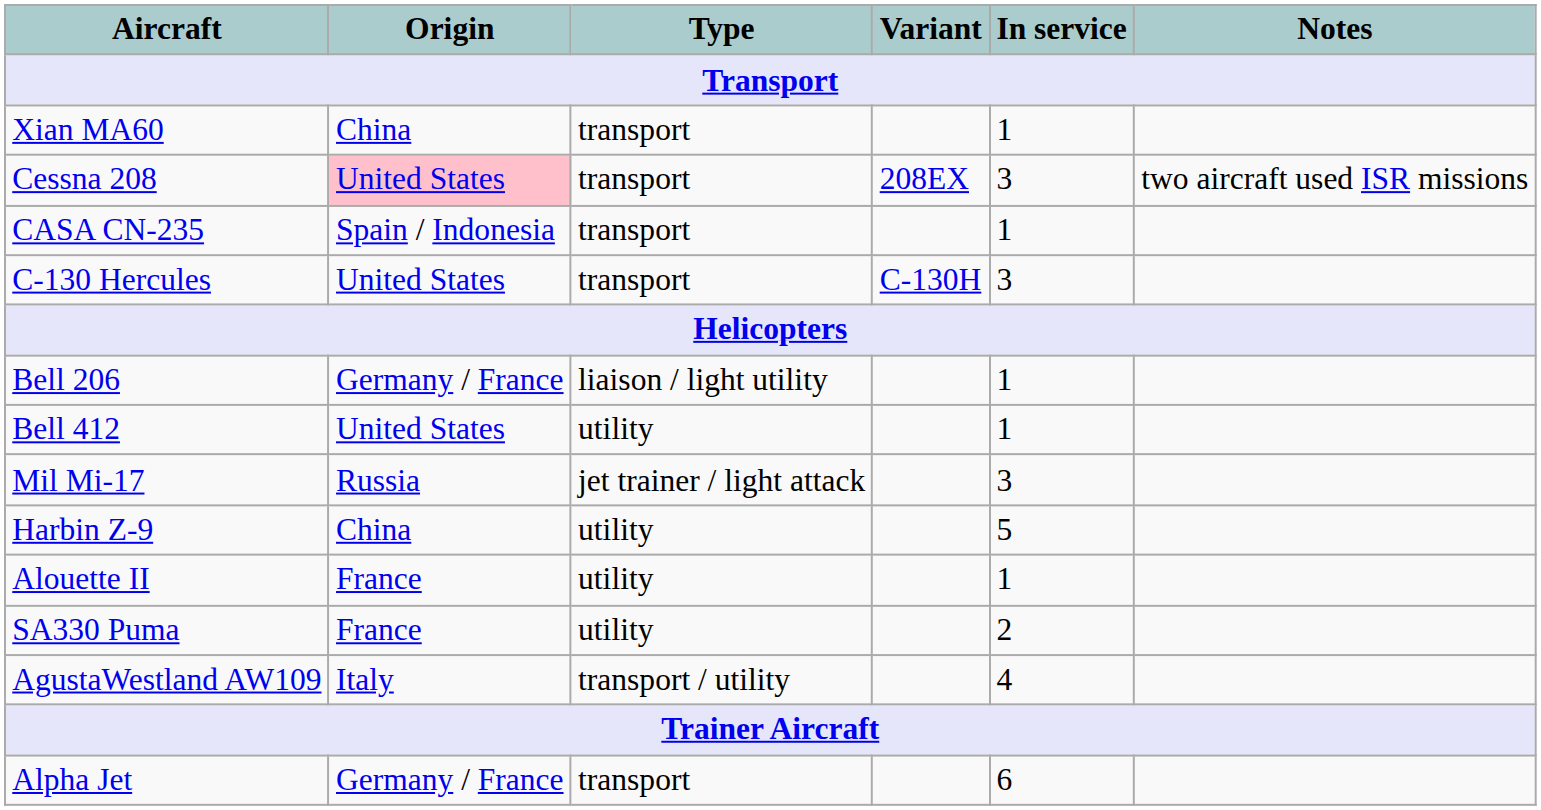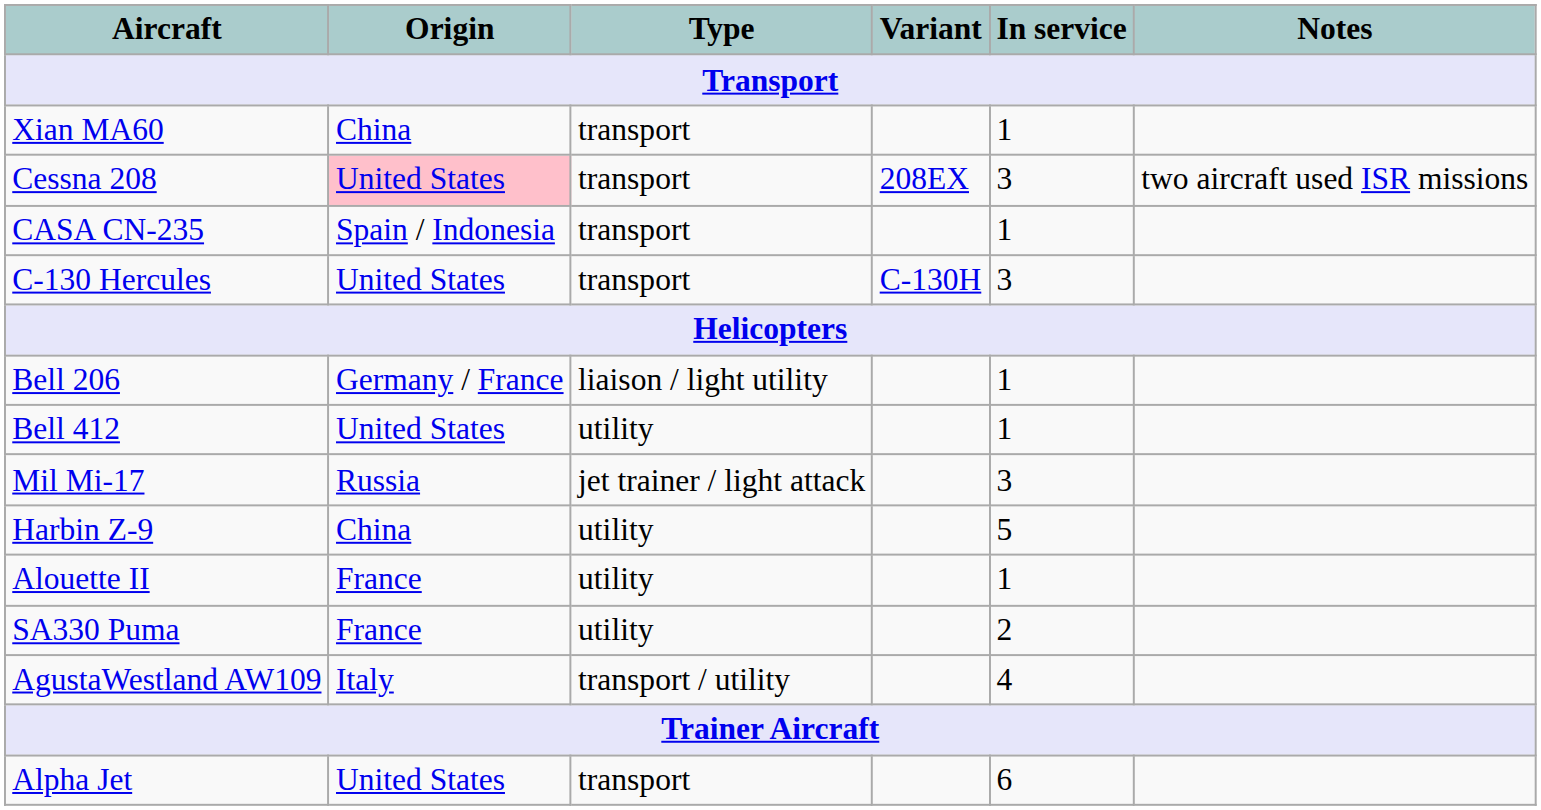(450, 779) Germany / France -> (420, 779) United States
